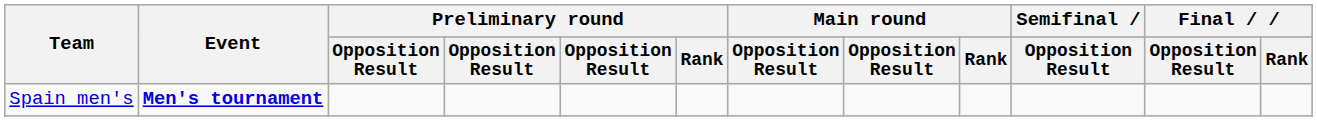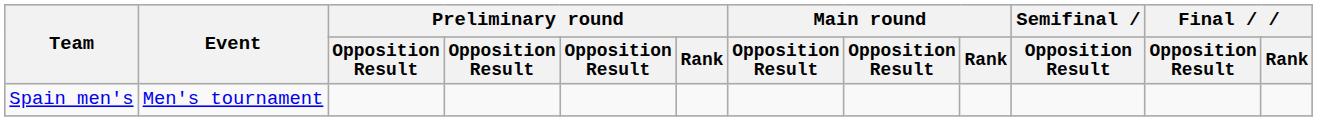(233, 99) bold -> (233, 99) normal
